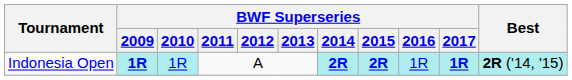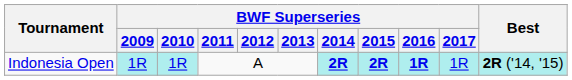(137, 64) bold -> (137, 64) normal
(419, 64) normal -> (419, 64) bold
(459, 64) bold -> (459, 64) normal
